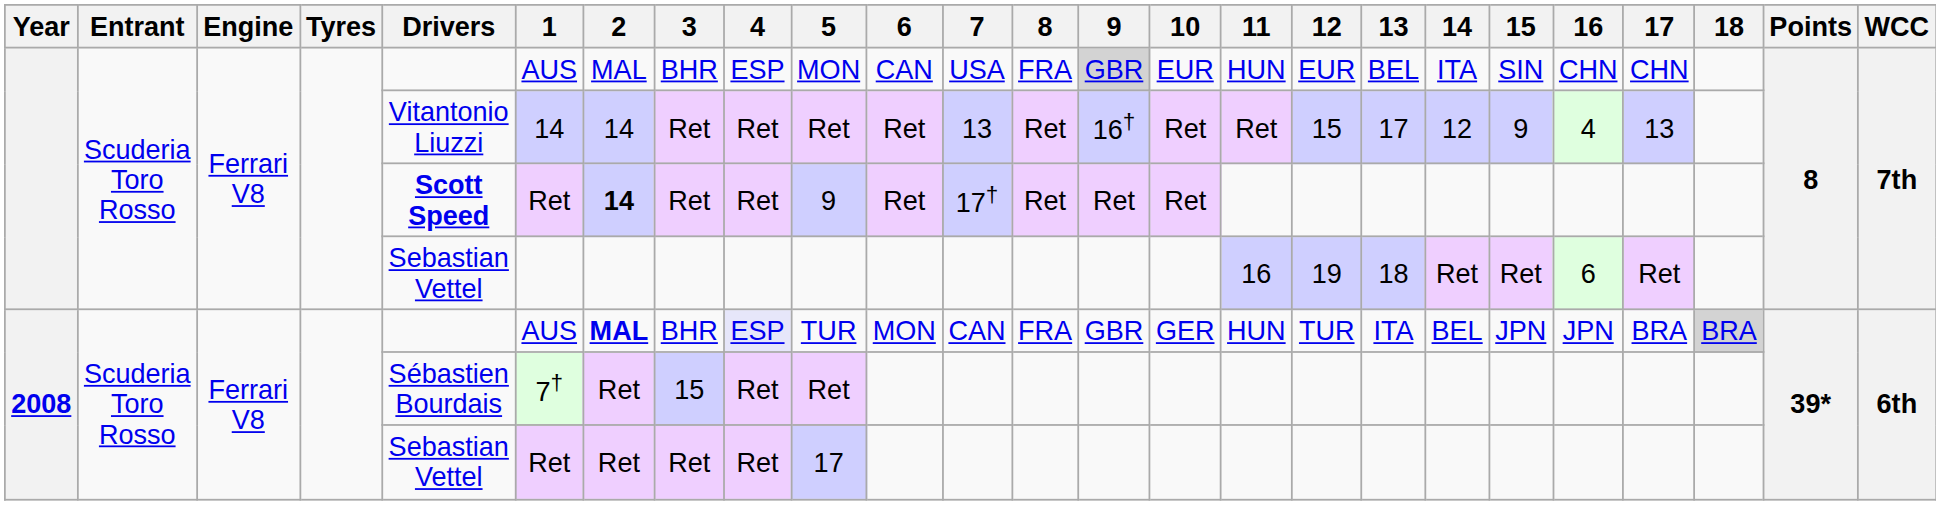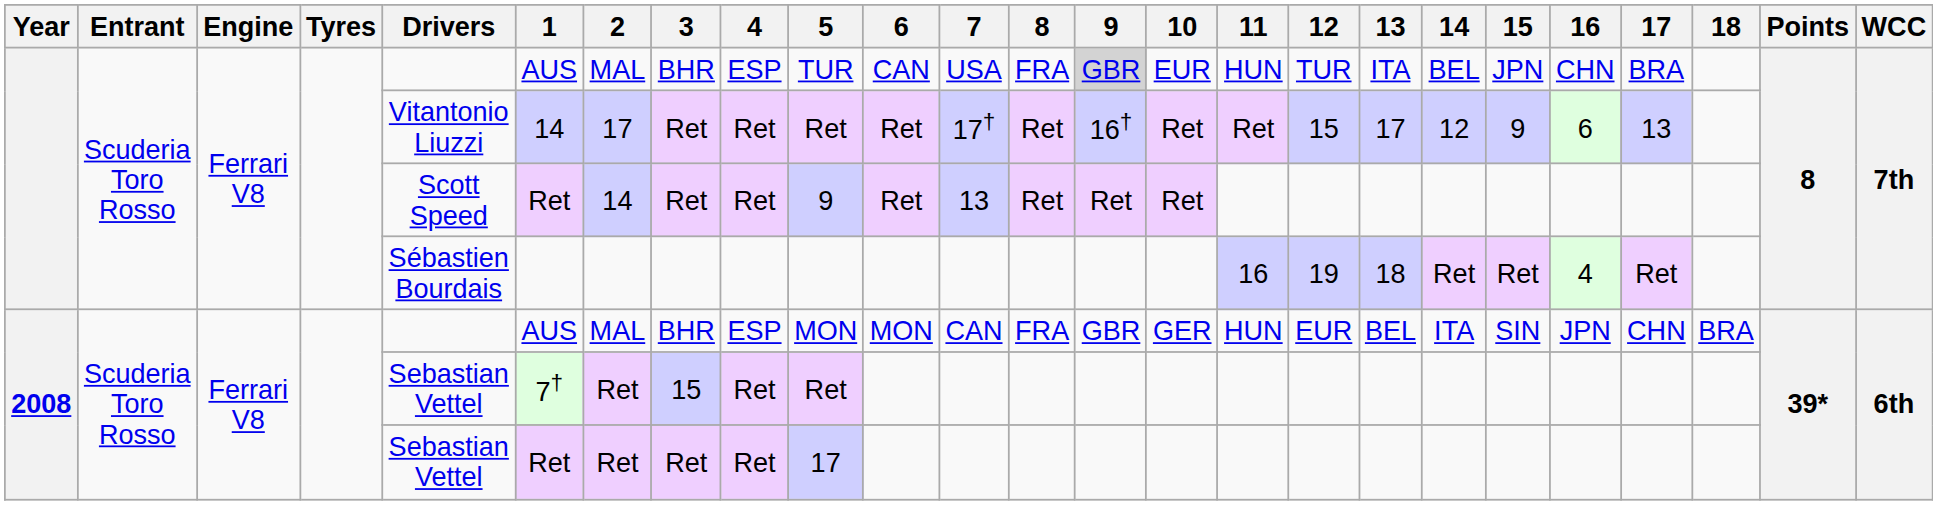(829, 69) MON -> (826, 69) TUR
(1327, 69) EUR -> (1324, 69) TUR
(1393, 69) BEL -> (1390, 69) ITA
(1457, 69) ITA -> (1454, 69) BEL
(1521, 69) SIN -> (1518, 69) JPN
(1659, 69) CHN -> (1656, 69) BRA
(619, 127) 14 -> (617, 127) 17
(977, 127) 13 -> (974, 127) 17†
(1588, 127) 4 -> (1585, 127) 6
(449, 200) bold -> (449, 200) normal
(619, 200) bold -> (617, 200) normal
(977, 200) 17† -> (974, 200) 13
(449, 273) Sebastian Vettel -> (449, 273) Sébastien Bourdais
(1588, 273) 6 -> (1585, 273) 4
(619, 331) bold -> (617, 331) normal
(757, 331) lavender background -> (755, 331) no background
(829, 331) TUR -> (826, 331) MON
(1327, 331) TUR -> (1324, 331) EUR
(1393, 331) ITA -> (1390, 331) BEL
(1457, 331) BEL -> (1454, 331) ITA
(1521, 331) JPN -> (1518, 331) SIN
(1659, 331) BRA -> (1656, 331) CHN
(1729, 331) lightgrey background -> (1726, 331) no background
(449, 389) Sébastien Bourdais -> (449, 389) Sebastian Vettel
